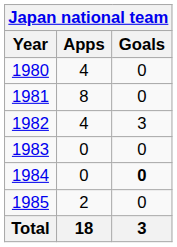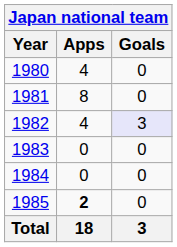(142, 123) no background -> (142, 123) lavender background
(142, 176) bold -> (142, 176) normal
(84, 202) normal -> (84, 202) bold
